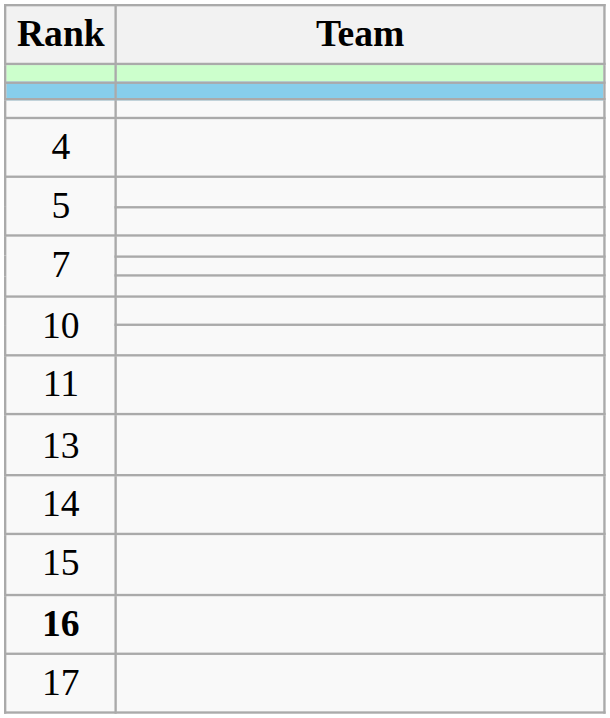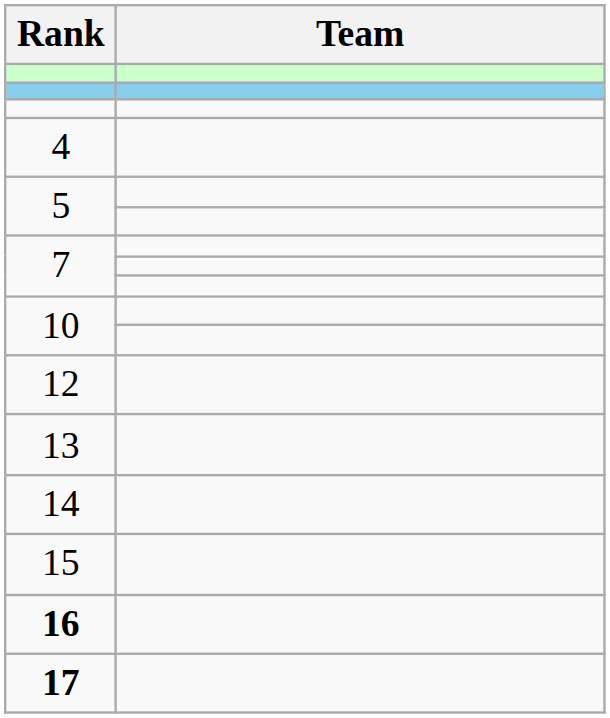(61, 384) 11 -> (61, 384) 12
(61, 682) normal -> (61, 682) bold
